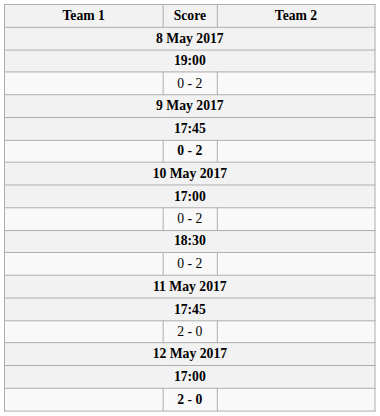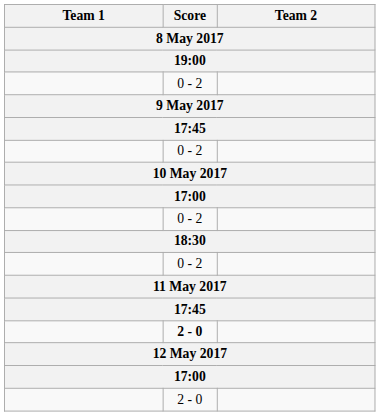(190, 151) bold -> (190, 151) normal
(190, 332) normal -> (190, 332) bold
(190, 399) bold -> (190, 399) normal
